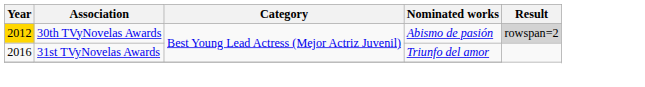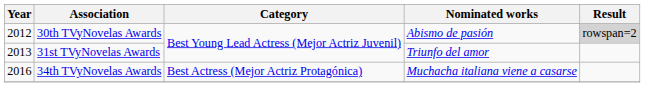(19, 33) gold background -> (19, 33) no background
(19, 52) 2016 -> (19, 52) 2013
+ row: (99, 71)
